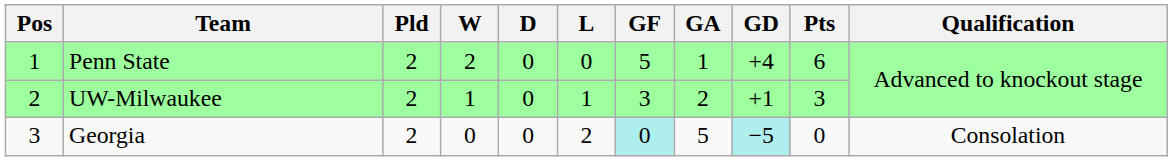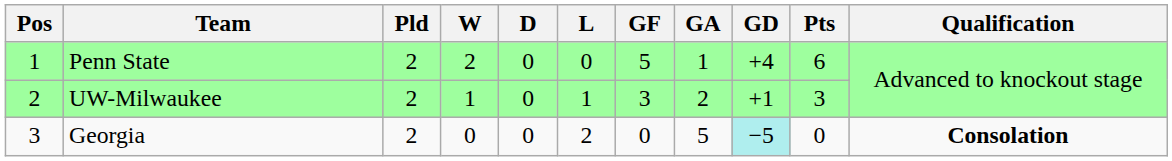(645, 135) paleturquoise background -> (645, 135) no background
(1008, 135) normal -> (1008, 135) bold
